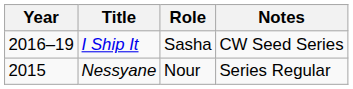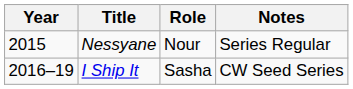rows swapped: (119, 71) <-> (110, 44)
